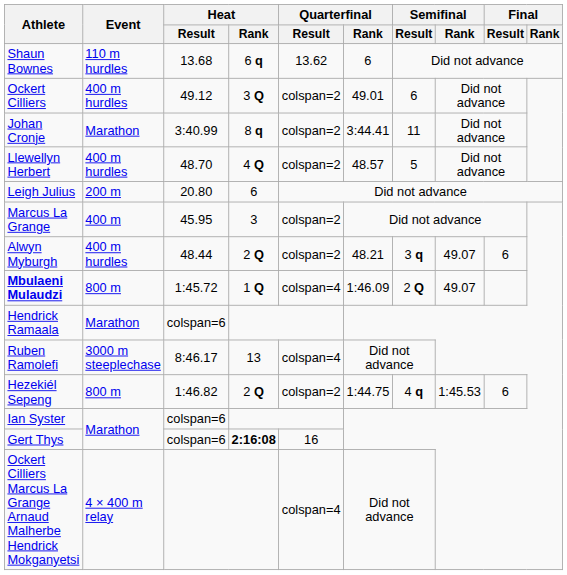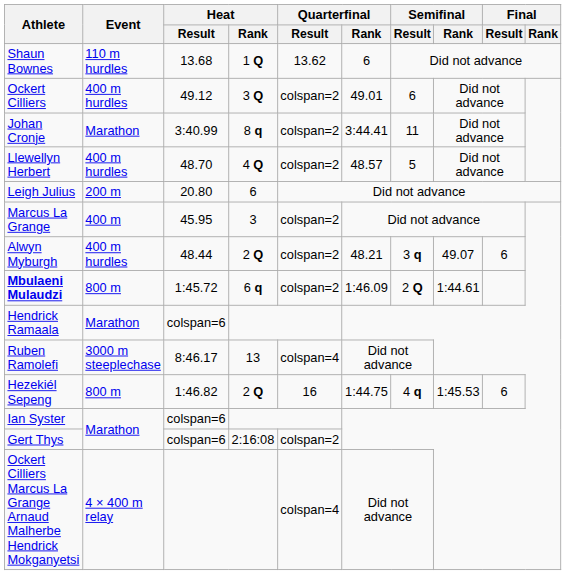(254, 61) 6 q -> (253, 61) 1 Q
(254, 289) 1 Q -> (253, 289) 6 q
(311, 289) colspan=4 -> (310, 289) colspan=2
(460, 289) 49.07 -> (458, 289) 1:44.61
(311, 392) colspan=2 -> (310, 392) 16
(254, 440) bold -> (253, 440) normal
(311, 440) 16 -> (310, 440) colspan=2
